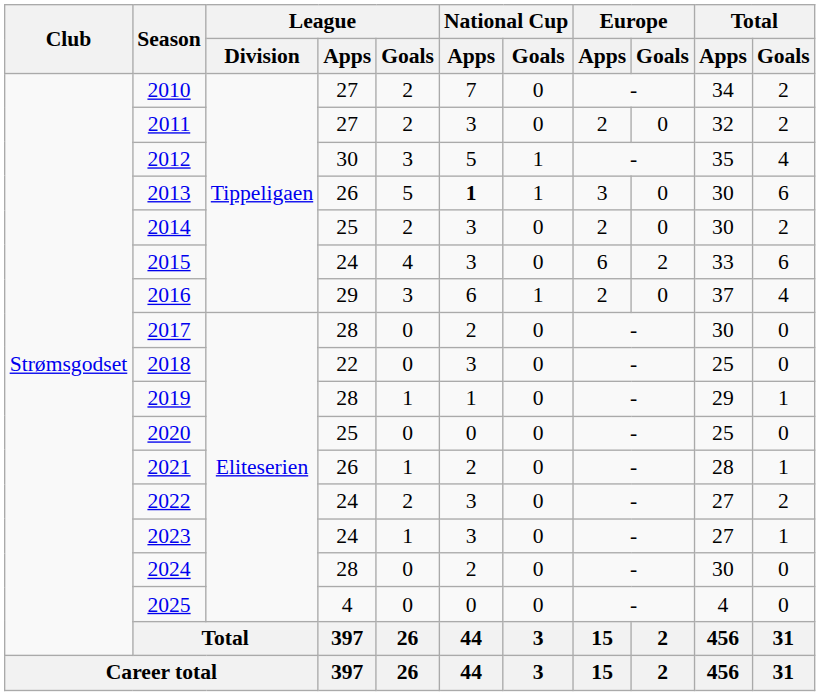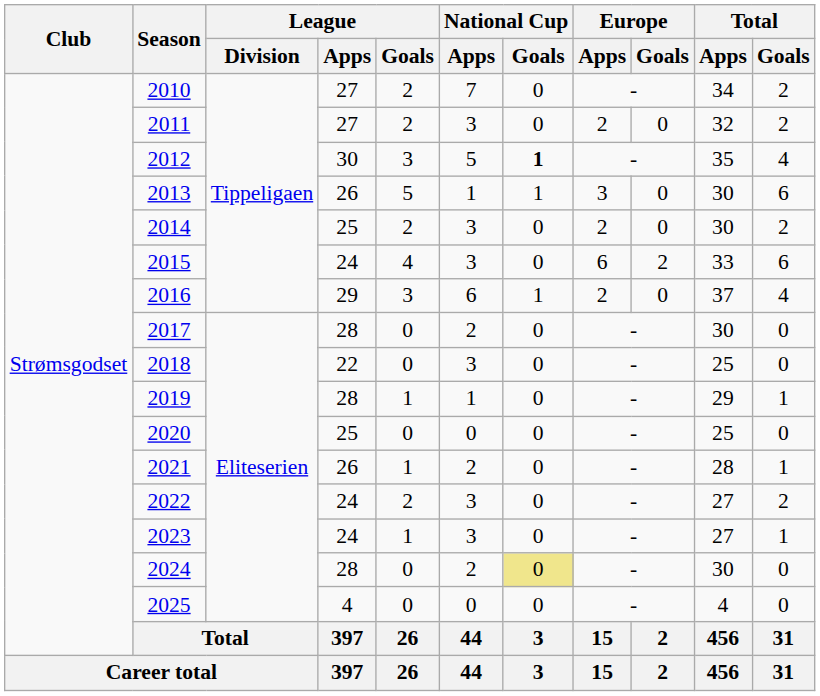(538, 158) normal -> (538, 158) bold
(471, 192) bold -> (471, 192) normal
(538, 569) no background -> (538, 569) khaki background
